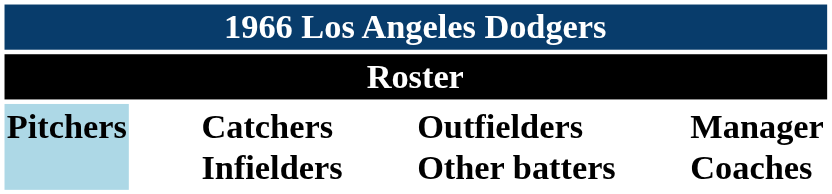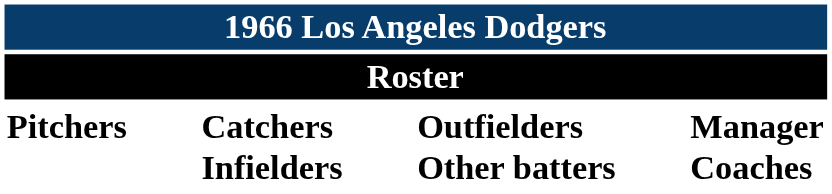(67, 125) lightblue background -> (67, 125) no background
